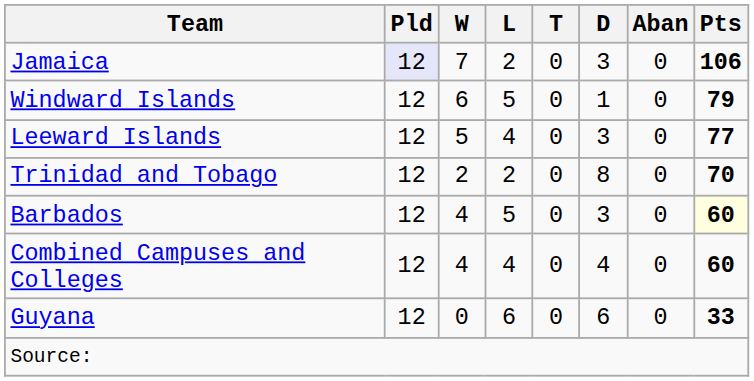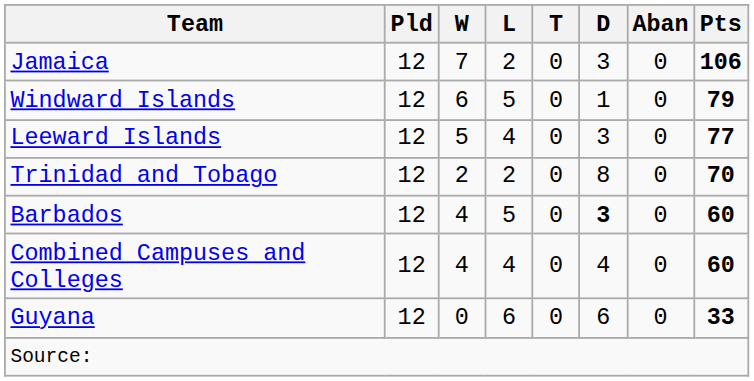(412, 62) lavender background -> (412, 62) no background
(603, 215) normal -> (603, 215) bold
(721, 215) lightyellow background -> (721, 215) no background
